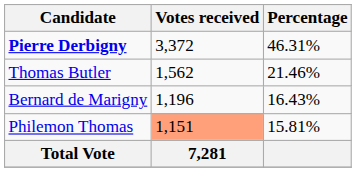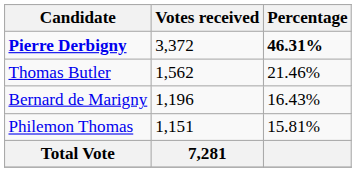(294, 45) normal -> (295, 45) bold
(174, 126) lightsalmon background -> (174, 126) no background
